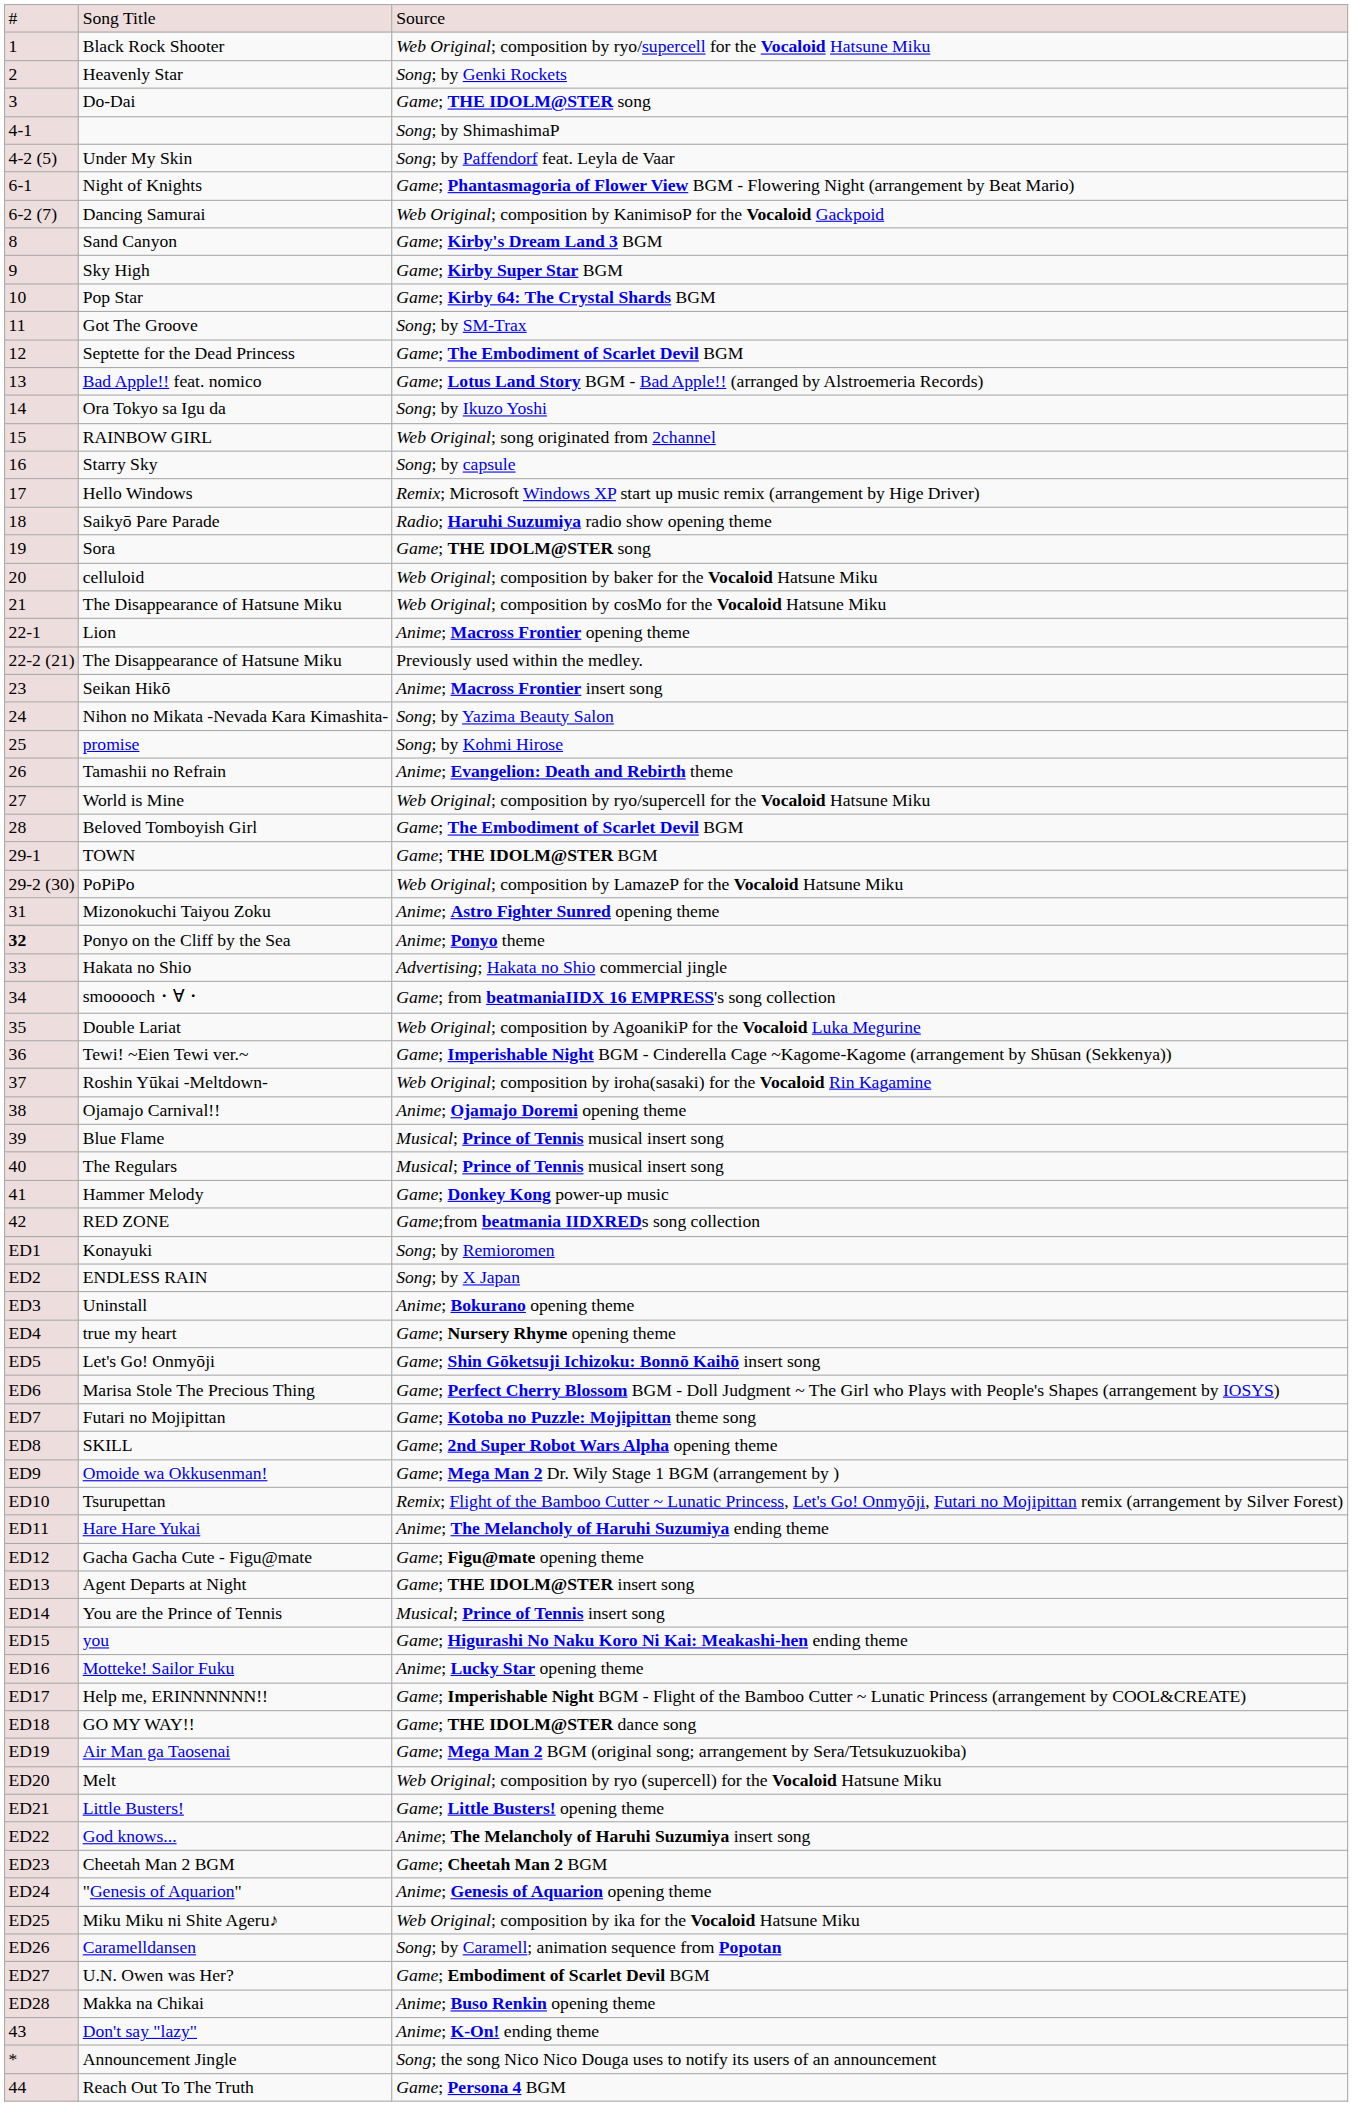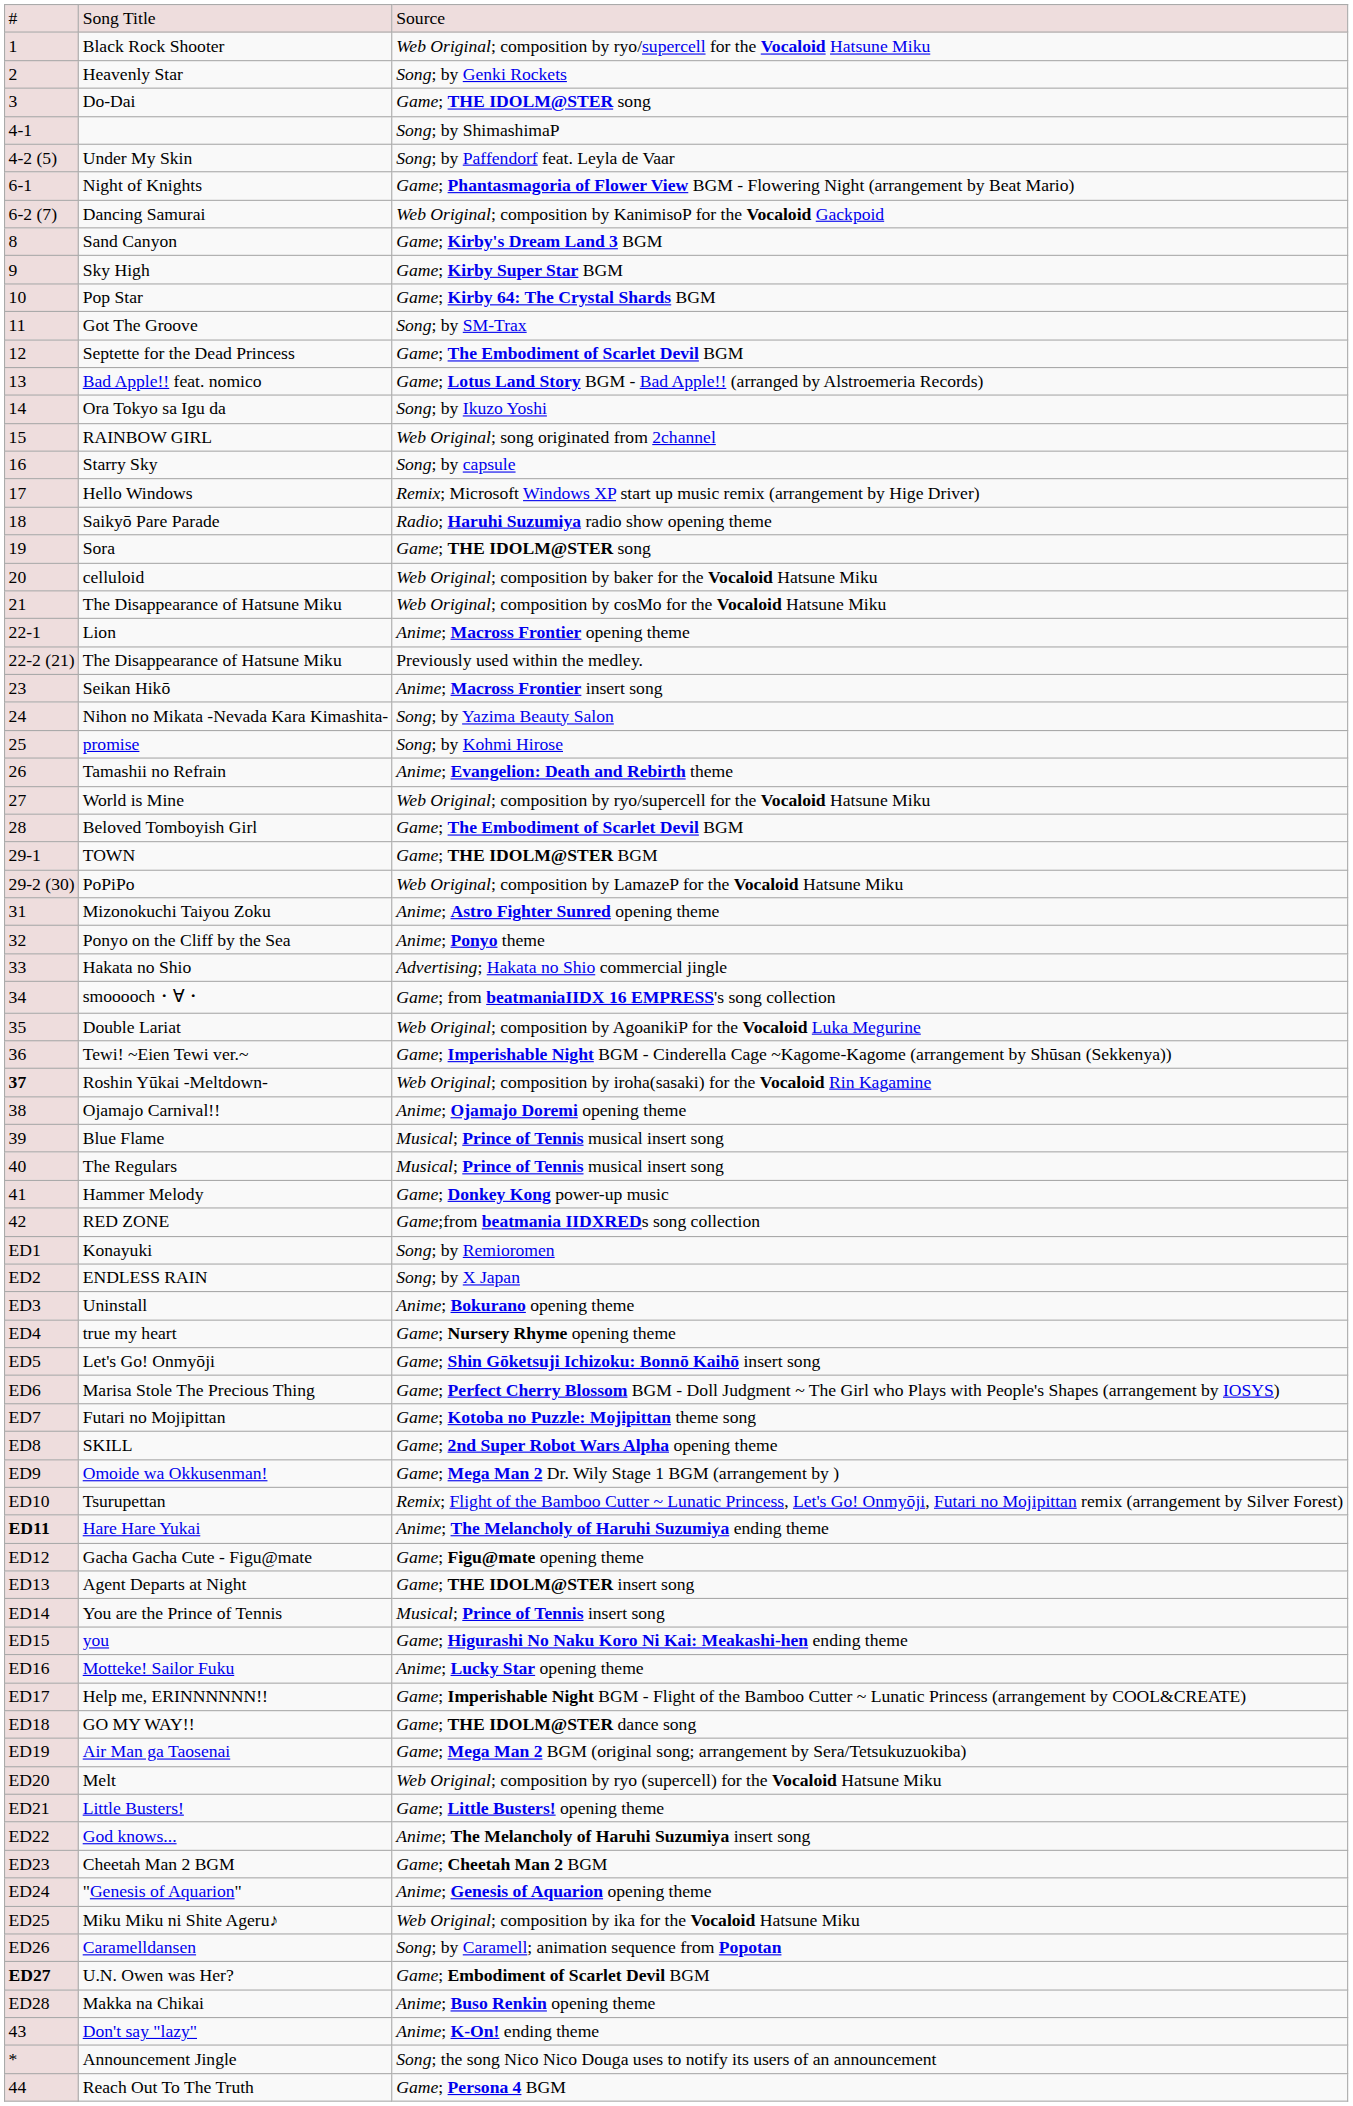(17, 939) bold -> (17, 939) normal
(17, 1082) normal -> (17, 1082) bold
(29, 1529) normal -> (29, 1529) bold
(29, 1975) normal -> (30, 1975) bold
